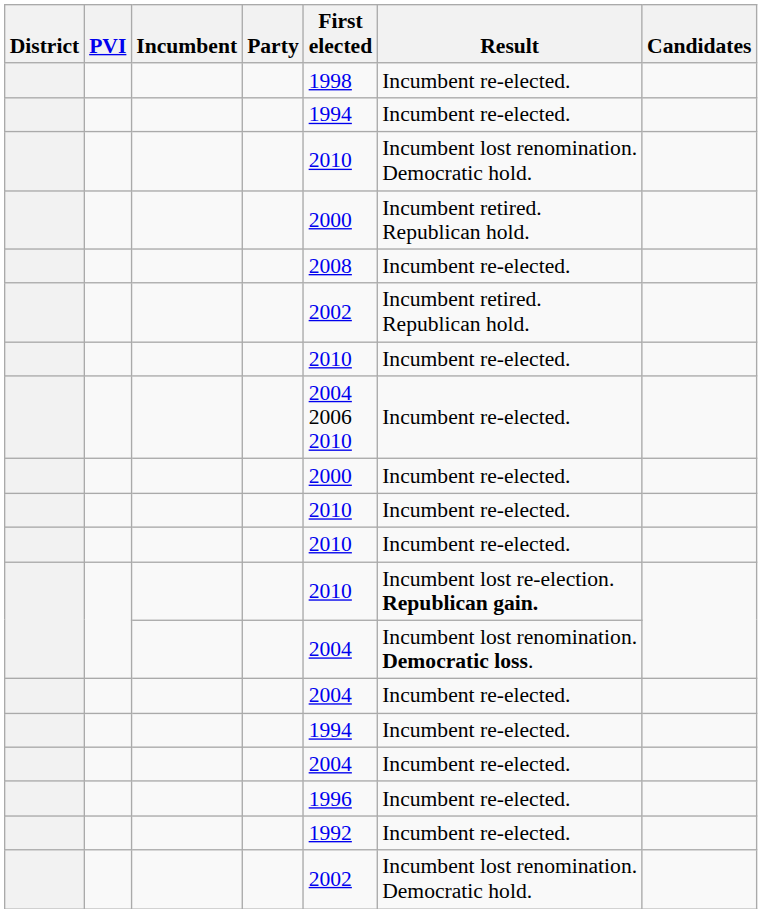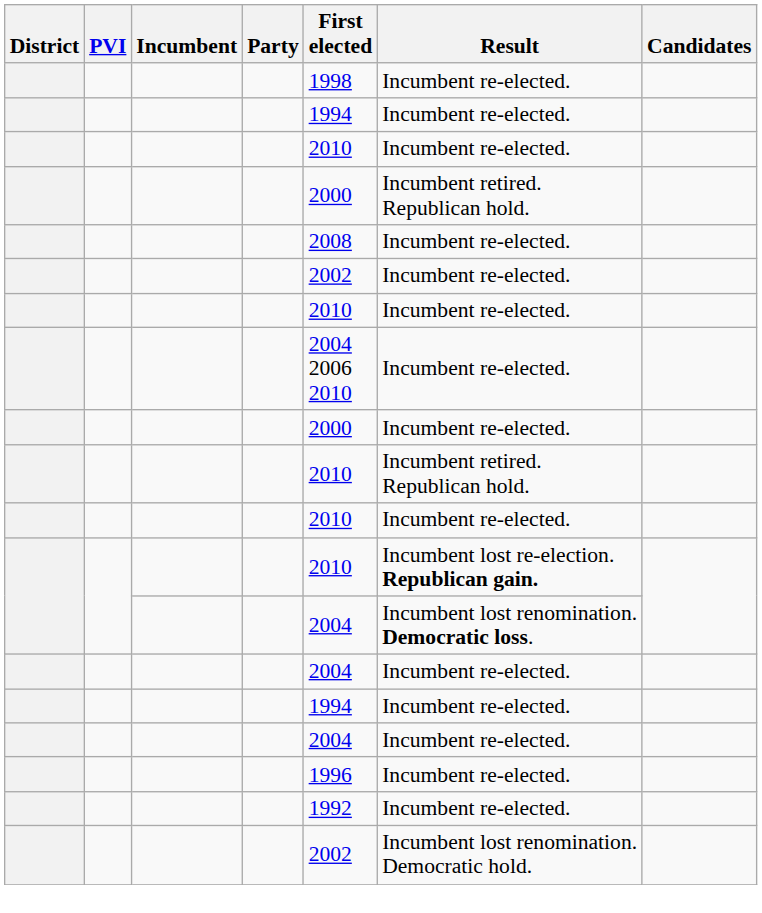(510, 160) Incumbent lost renomination. Democratic hold. -> (476, 148) Incumbent re-elected.
(462, 312) Incumbent retired. Republican hold. -> (476, 275) Incumbent re-elected.
(476, 509) Incumbent re-elected. -> (462, 473) Incumbent retired. Republican hold.
